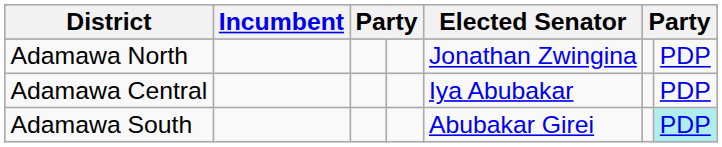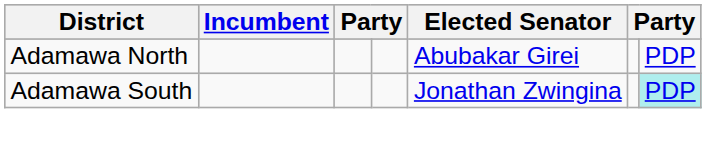(533, 56) Jonathan Zwingina -> (496, 56) Abubakar Girei
- row: (109, 90)
(512, 124) Abubakar Girei -> (518, 90) Jonathan Zwingina
